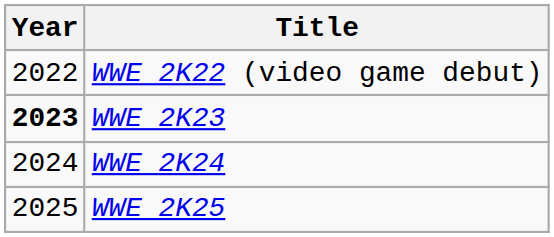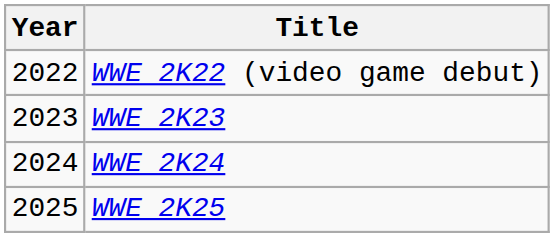(45, 118) bold -> (45, 118) normal
